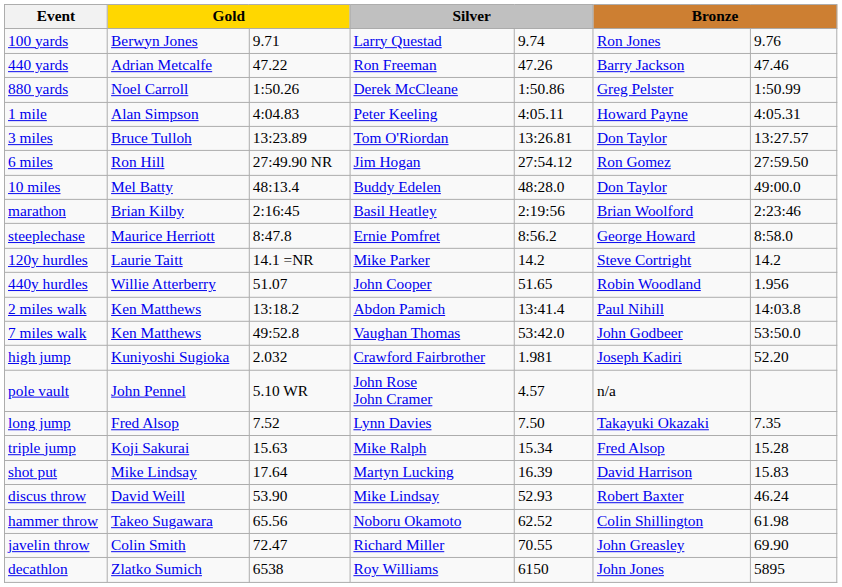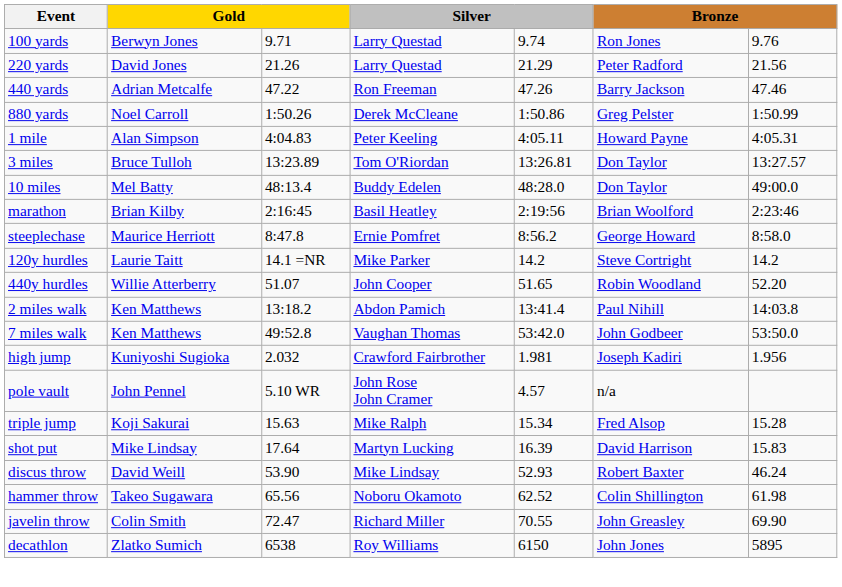+ row: (38, 65)
- row: (30, 162)
(771, 284) 1.956 -> (769, 284) 52.20
(771, 357) 52.20 -> (769, 357) 1.956
- row: (39, 423)
